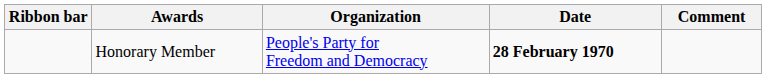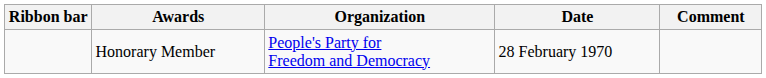(553, 51) bold -> (555, 51) normal
